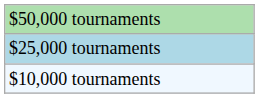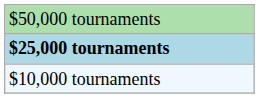(85, 48) normal -> (89, 48) bold
